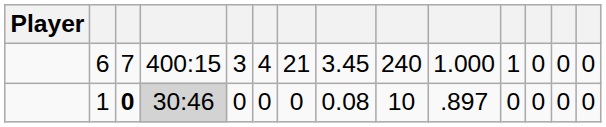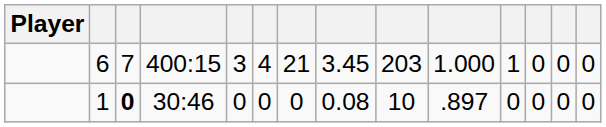(401, 63) 240 -> (401, 63) 203
(184, 102) lightgrey background -> (184, 102) no background
